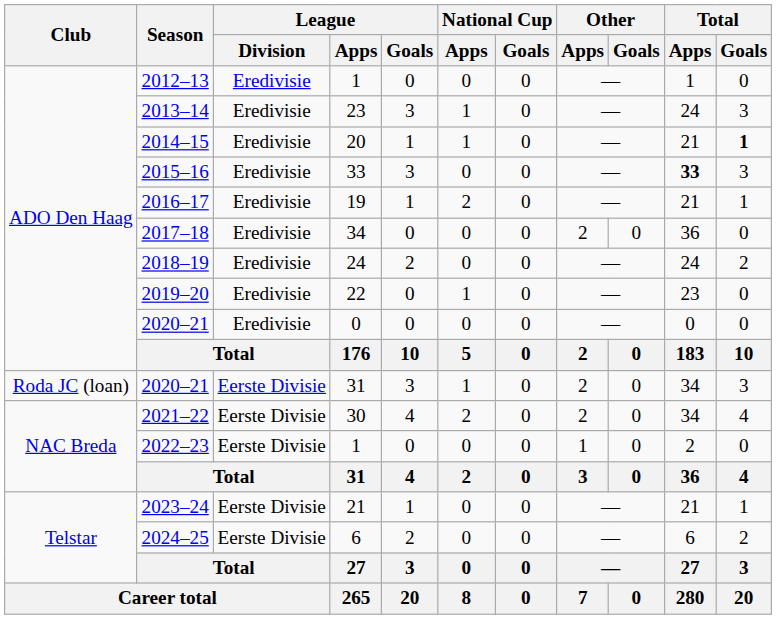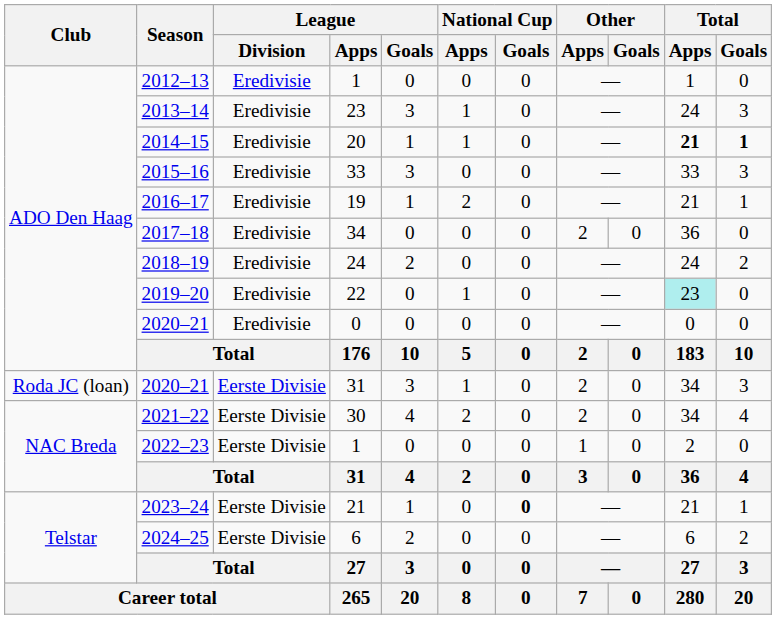(690, 141) normal -> (690, 141) bold
(690, 171) bold -> (690, 171) normal
(690, 293) no background -> (690, 293) paleturquoise background
(526, 506) normal -> (526, 506) bold
